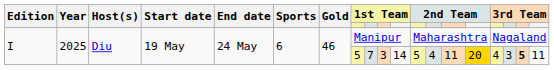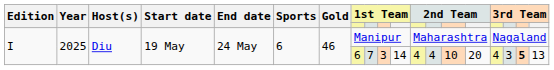(357, 55) 5 -> (357, 55) 6
(417, 55) 5 -> (417, 55) 4
(451, 55) 11 -> (451, 55) 10
(475, 55) gold background -> (475, 55) no background
(538, 55) 11 -> (538, 55) 13
